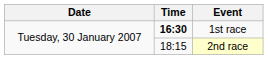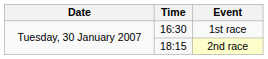(173, 29) bold -> (173, 29) normal
